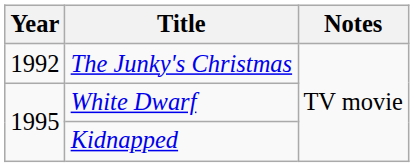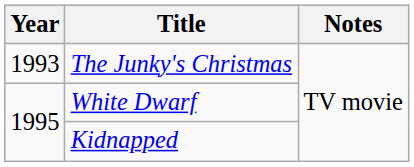(35, 63) 1992 -> (35, 63) 1993
